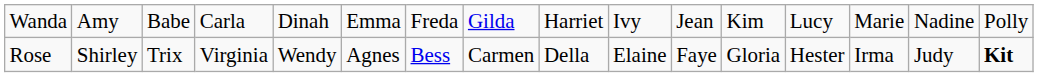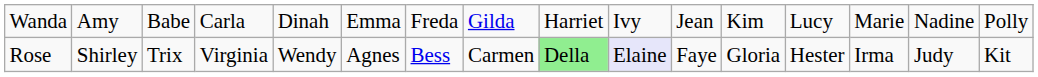(567, 54) no background -> (567, 54) lightgreen background
(640, 54) no background -> (640, 54) lavender background
(999, 54) bold -> (997, 54) normal
